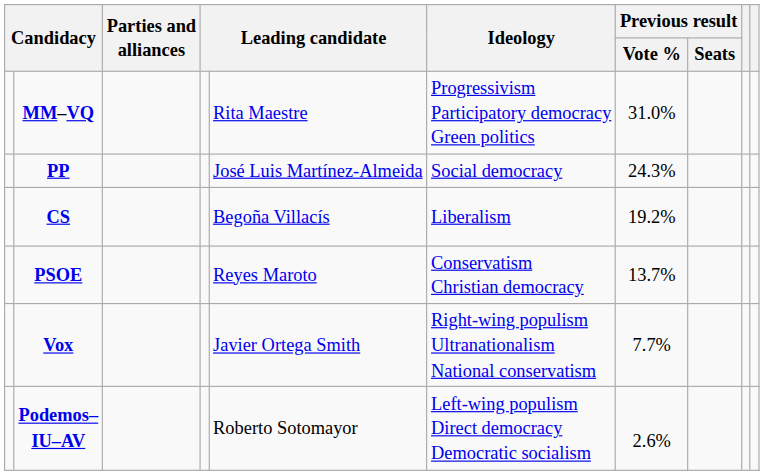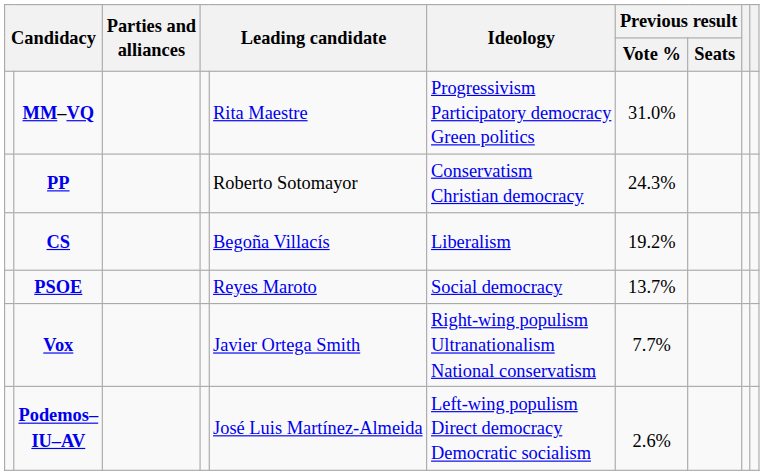(318, 170) José Luis Martínez-Almeida -> (285, 183) Roberto Sotomayor
(497, 170) Social democracy -> (507, 183) Conservatism Christian democracy
(507, 274) Conservatism Christian democracy -> (497, 287) Social democracy
(285, 428) Roberto Sotomayor -> (318, 428) José Luis Martínez-Almeida
